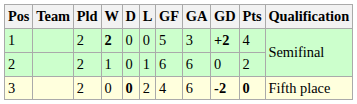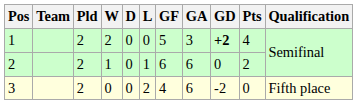(108, 40) bold -> (108, 40) normal
(129, 88) bold -> (129, 88) normal
(220, 88) bold -> (220, 88) normal
(246, 88) bold -> (246, 88) normal
